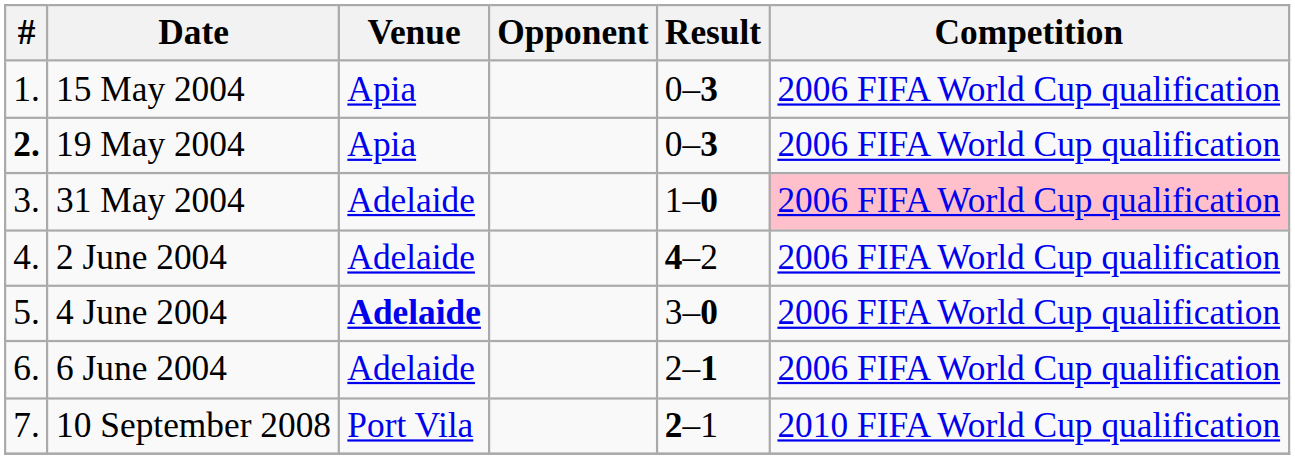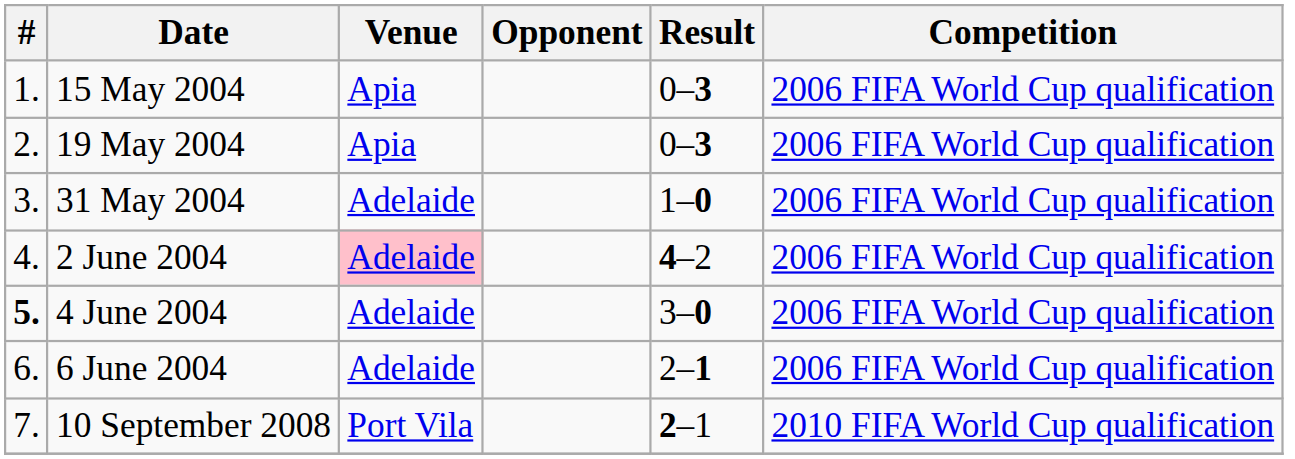(27, 144) bold -> (27, 144) normal
(1029, 200) pink background -> (1023, 200) no background
(411, 256) no background -> (411, 256) pink background
(27, 312) normal -> (27, 312) bold
(414, 312) bold -> (411, 312) normal
